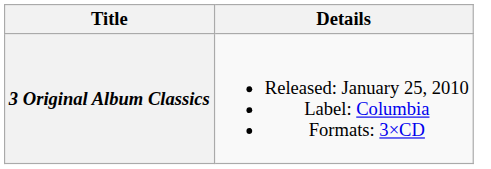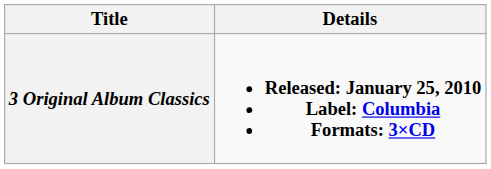(344, 109) normal -> (350, 109) bold
